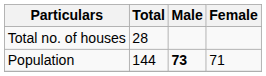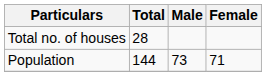(179, 60) bold -> (179, 60) normal
